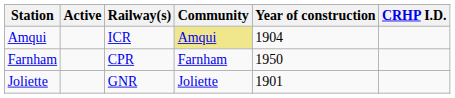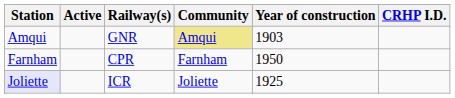(119, 37) ICR -> (123, 37) GNR
(269, 37) 1904 -> (269, 37) 1903
(28, 81) no background -> (28, 81) lavender background
(123, 81) GNR -> (119, 81) ICR
(269, 81) 1901 -> (269, 81) 1925
